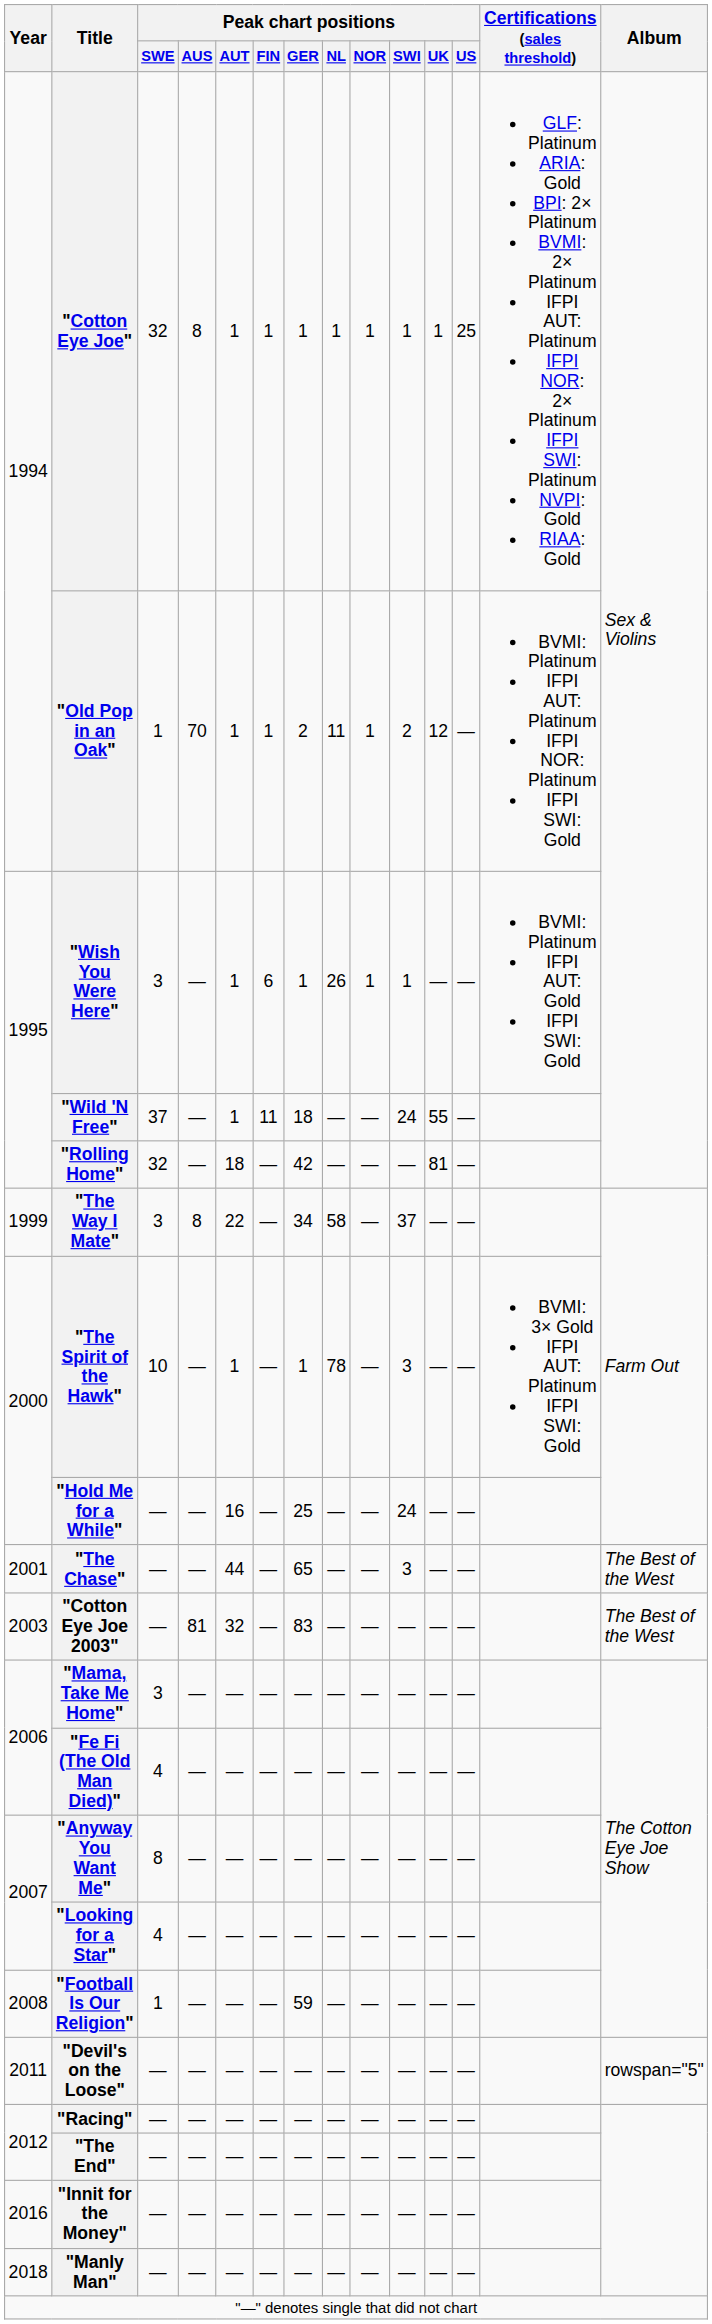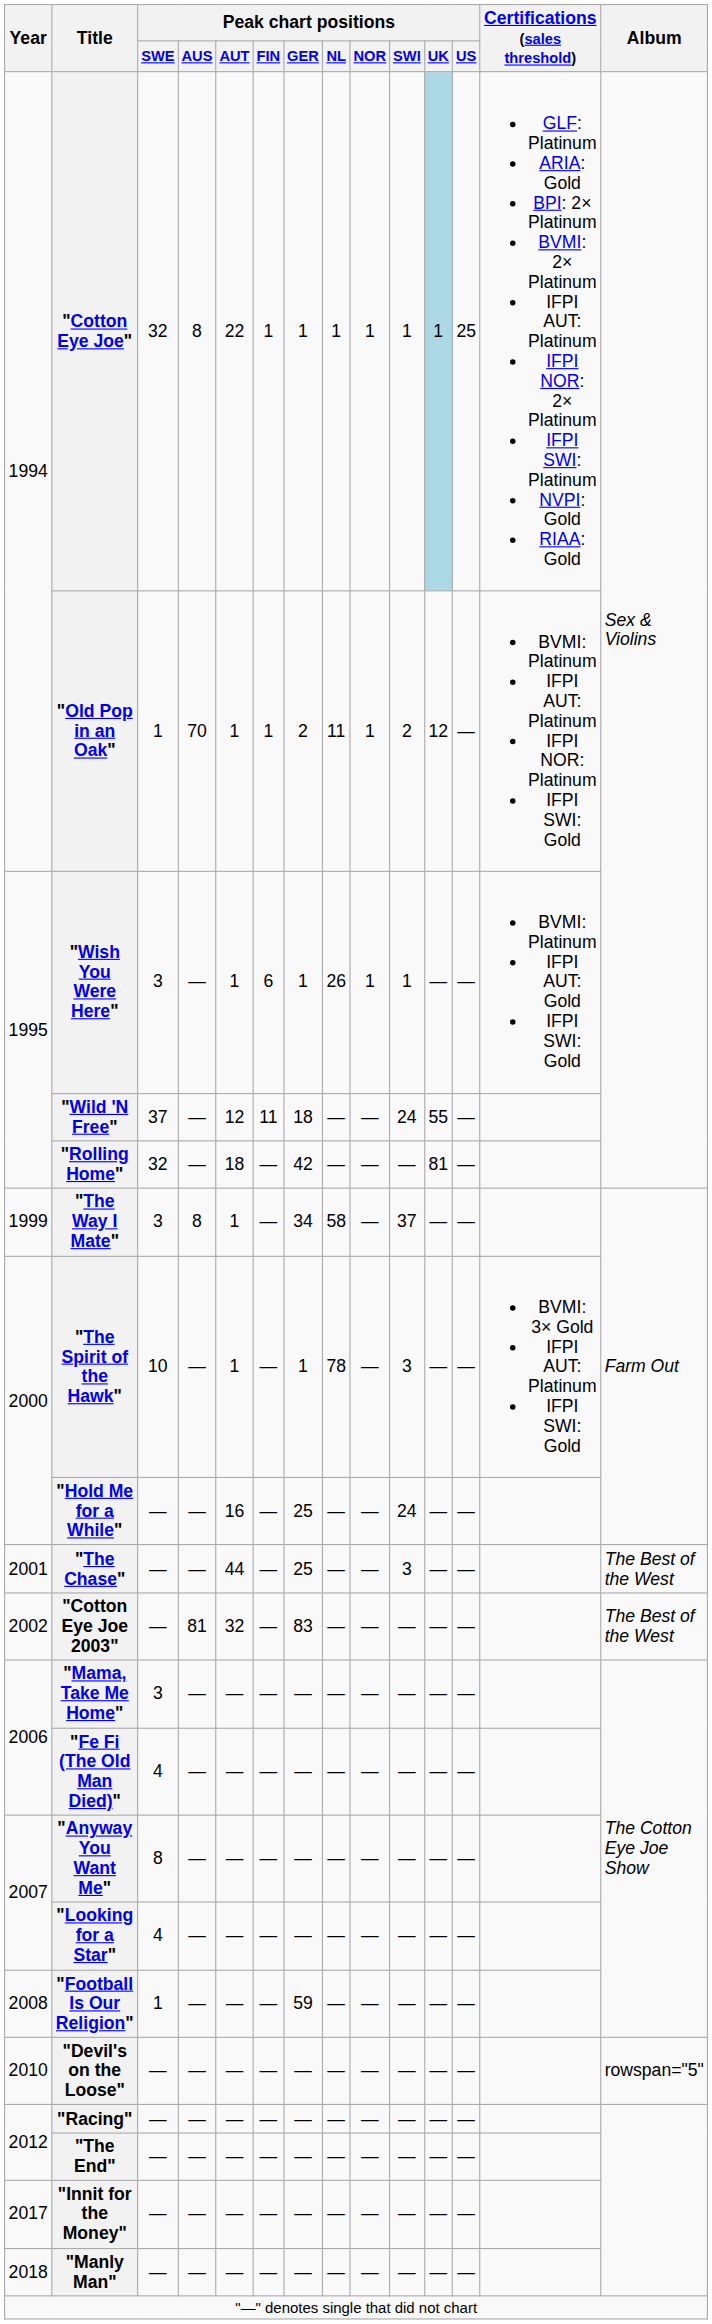(234, 331) 1 -> (234, 331) 22
(438, 331) no background -> (438, 331) lightblue background
(234, 1116) 1 -> (234, 1116) 12
(234, 1222) 22 -> (234, 1222) 1
(303, 1568) 65 -> (303, 1568) 25
(28, 1626) 2003 -> (28, 1626) 2002
(28, 2071) 2011 -> (28, 2071) 2010
(28, 2214) 2016 -> (28, 2214) 2017
